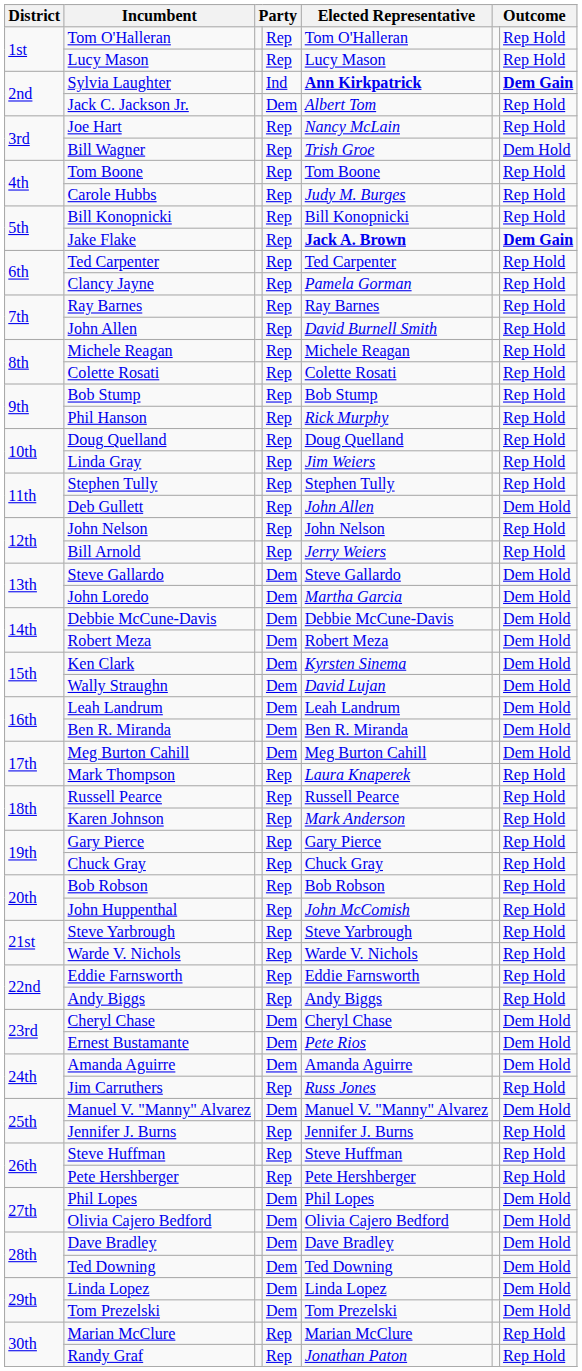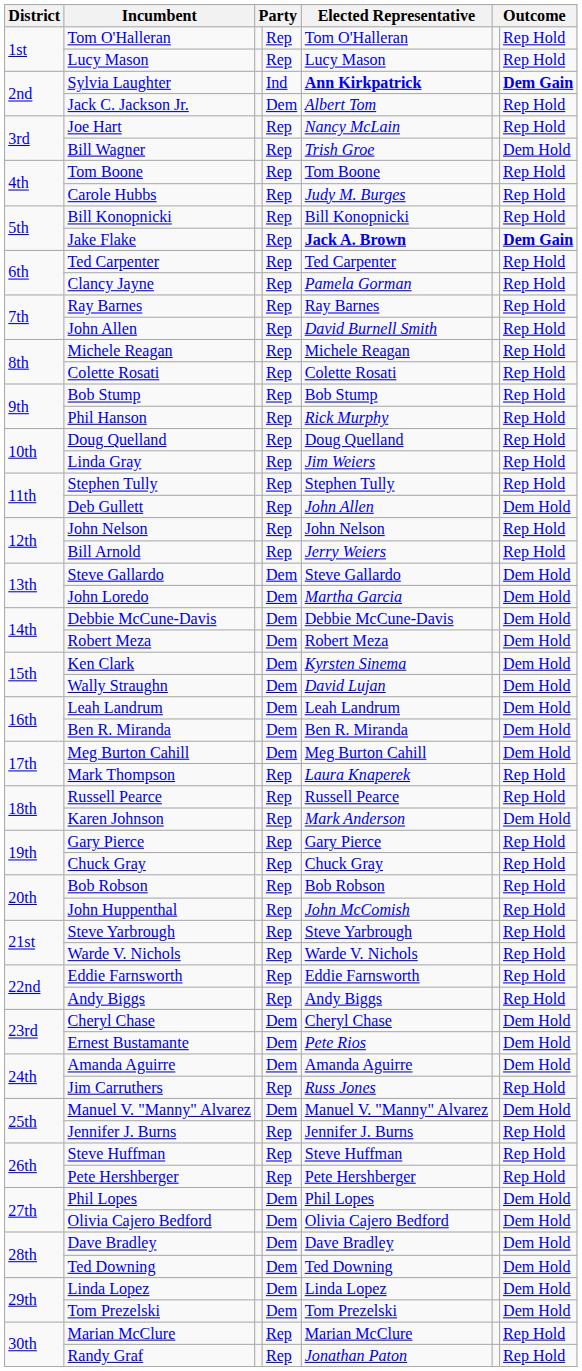(534, 819) Rep Hold -> (537, 819) Dem Hold
